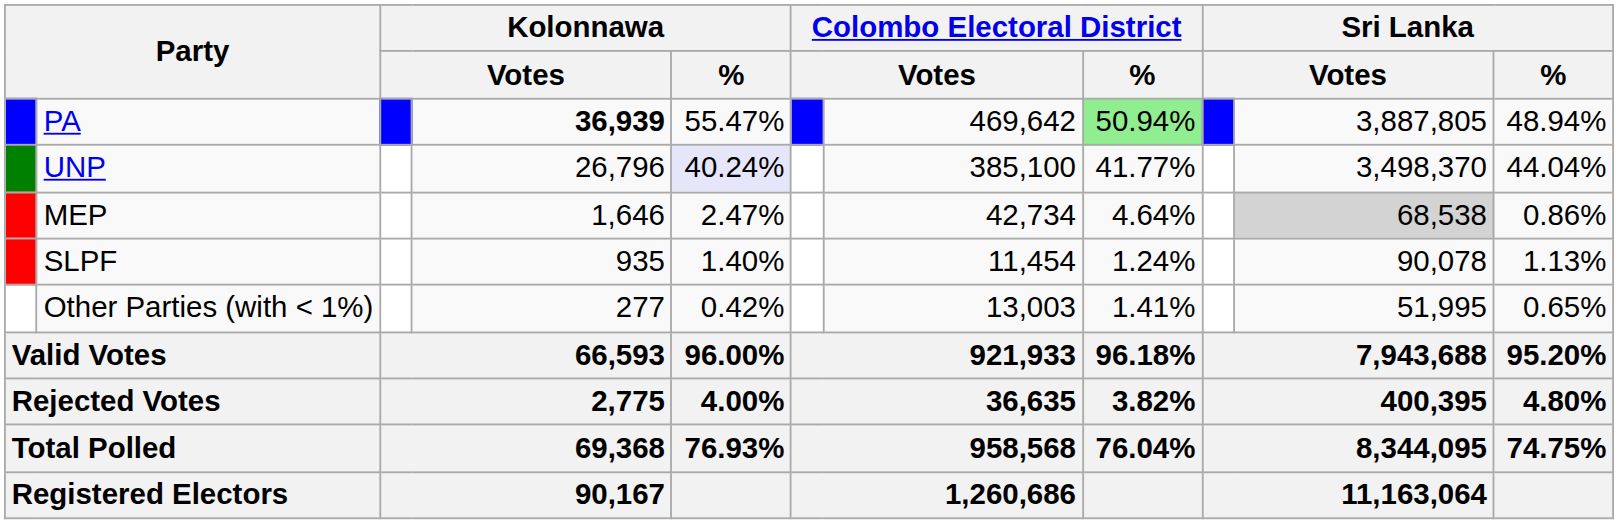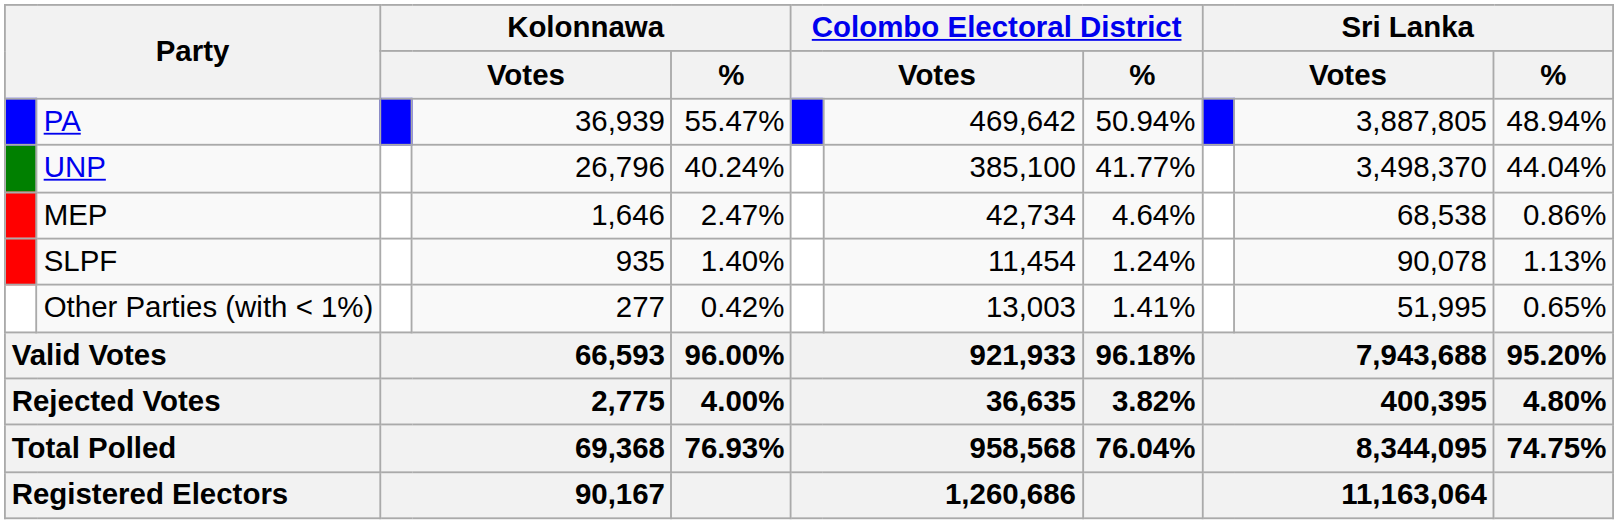(620, 121) bold -> (620, 121) normal
(1145, 121) lightgreen background -> (1145, 121) no background
(734, 167) lavender background -> (734, 167) no background
(1442, 214) lightgrey background -> (1442, 214) no background
